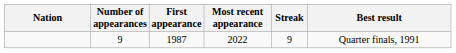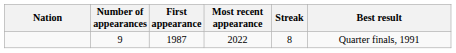(289, 39) 9 -> (289, 39) 8
